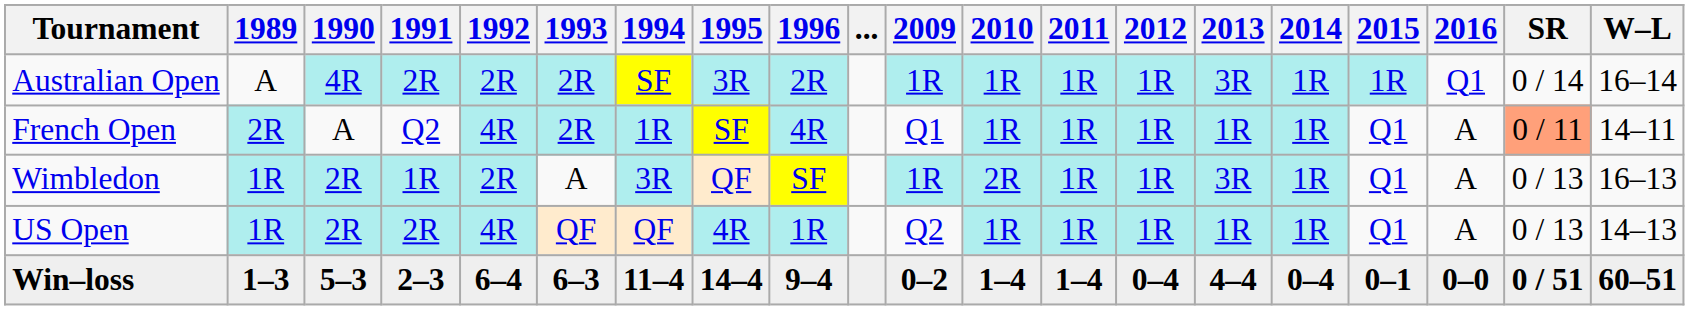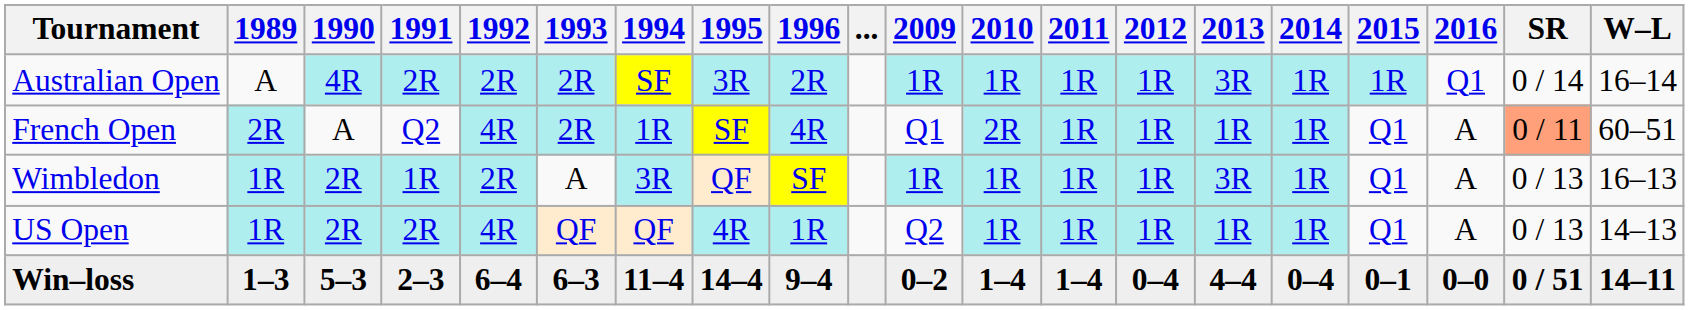(1002, 129) 1R -> (1002, 129) 2R
(1638, 129) 14–11 -> (1638, 129) 60–51
(1002, 179) 2R -> (1002, 179) 1R
(1638, 279) 60–51 -> (1638, 279) 14–11
